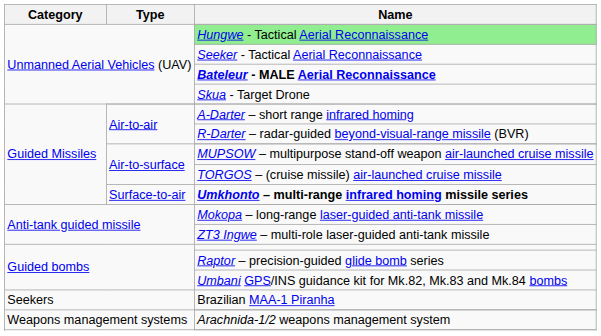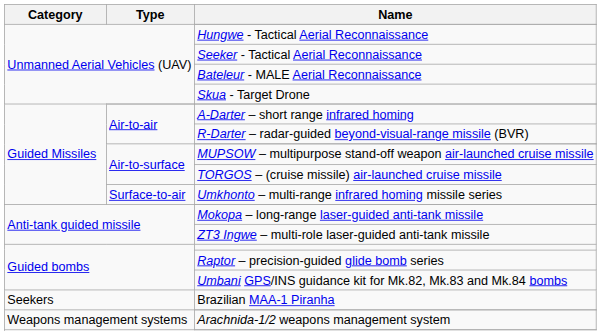(313, 35) lightgreen background -> (313, 35) no background
(316, 75) bold -> (309, 75) normal
(363, 194) bold -> (350, 194) normal
